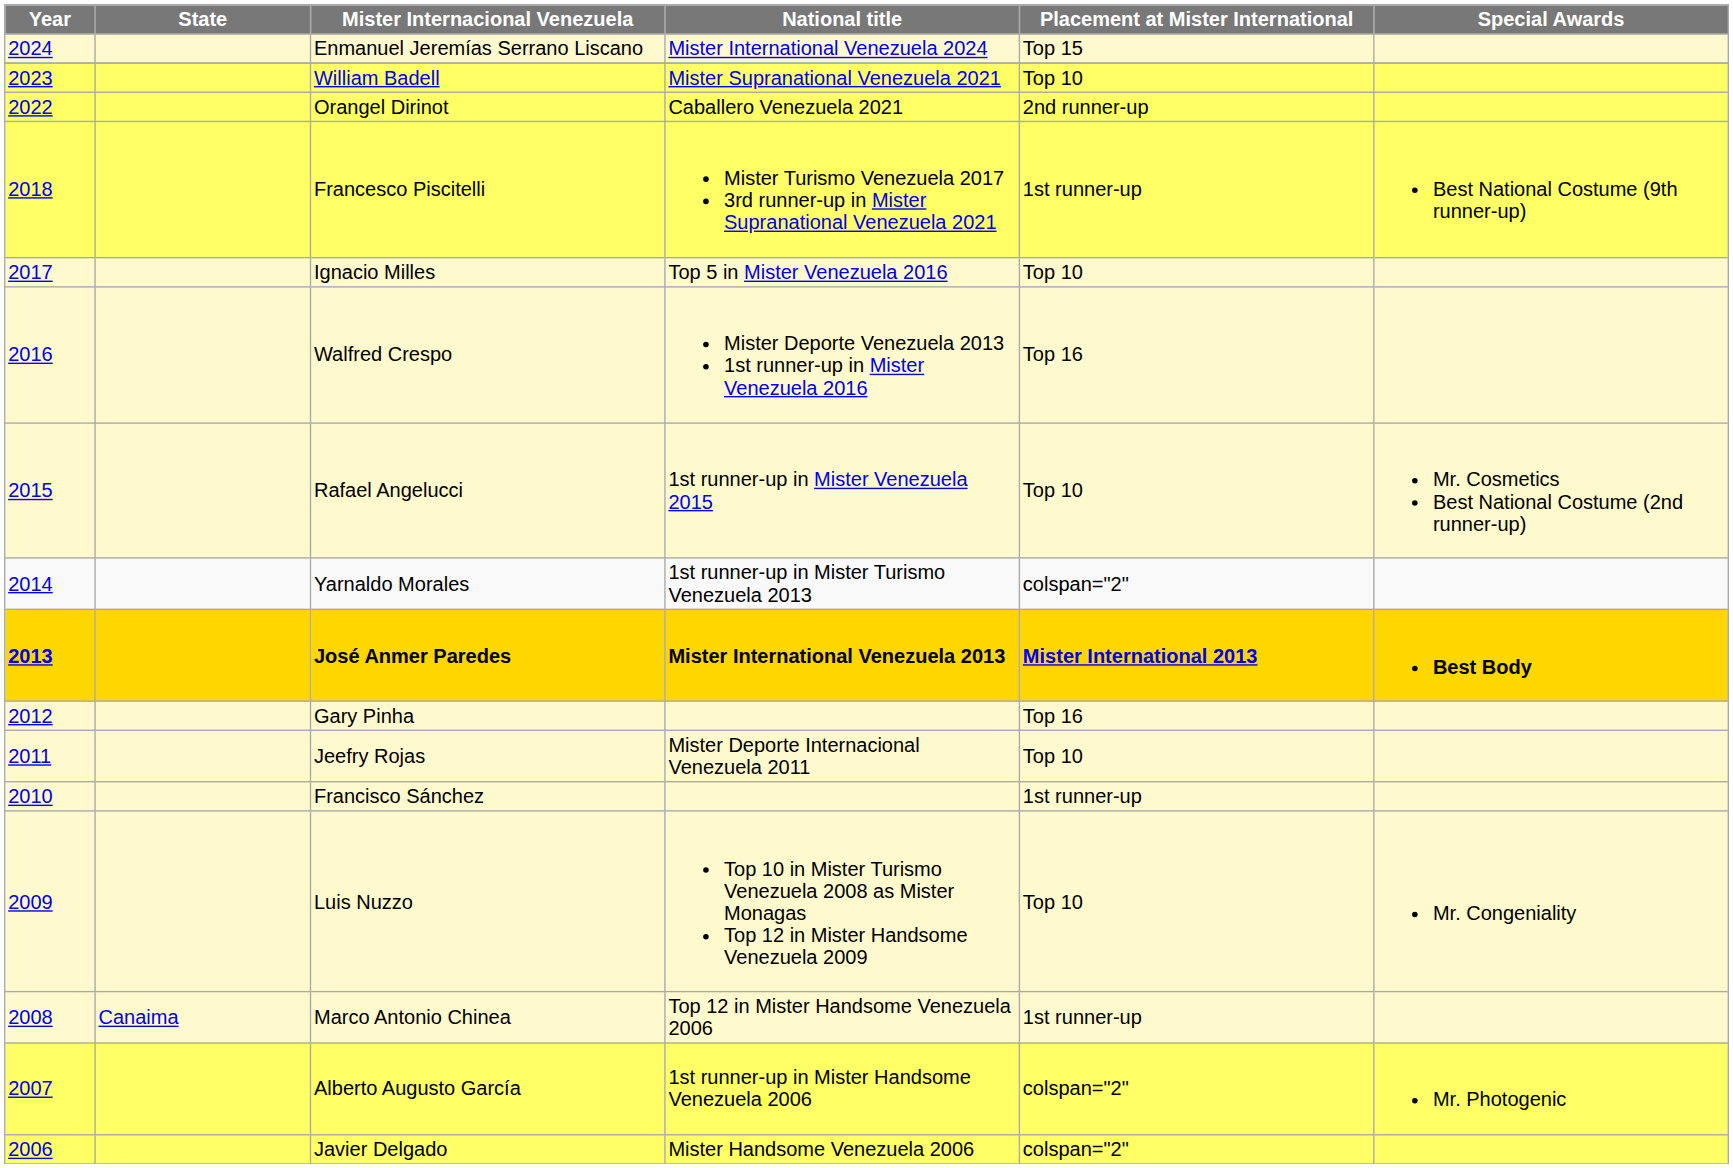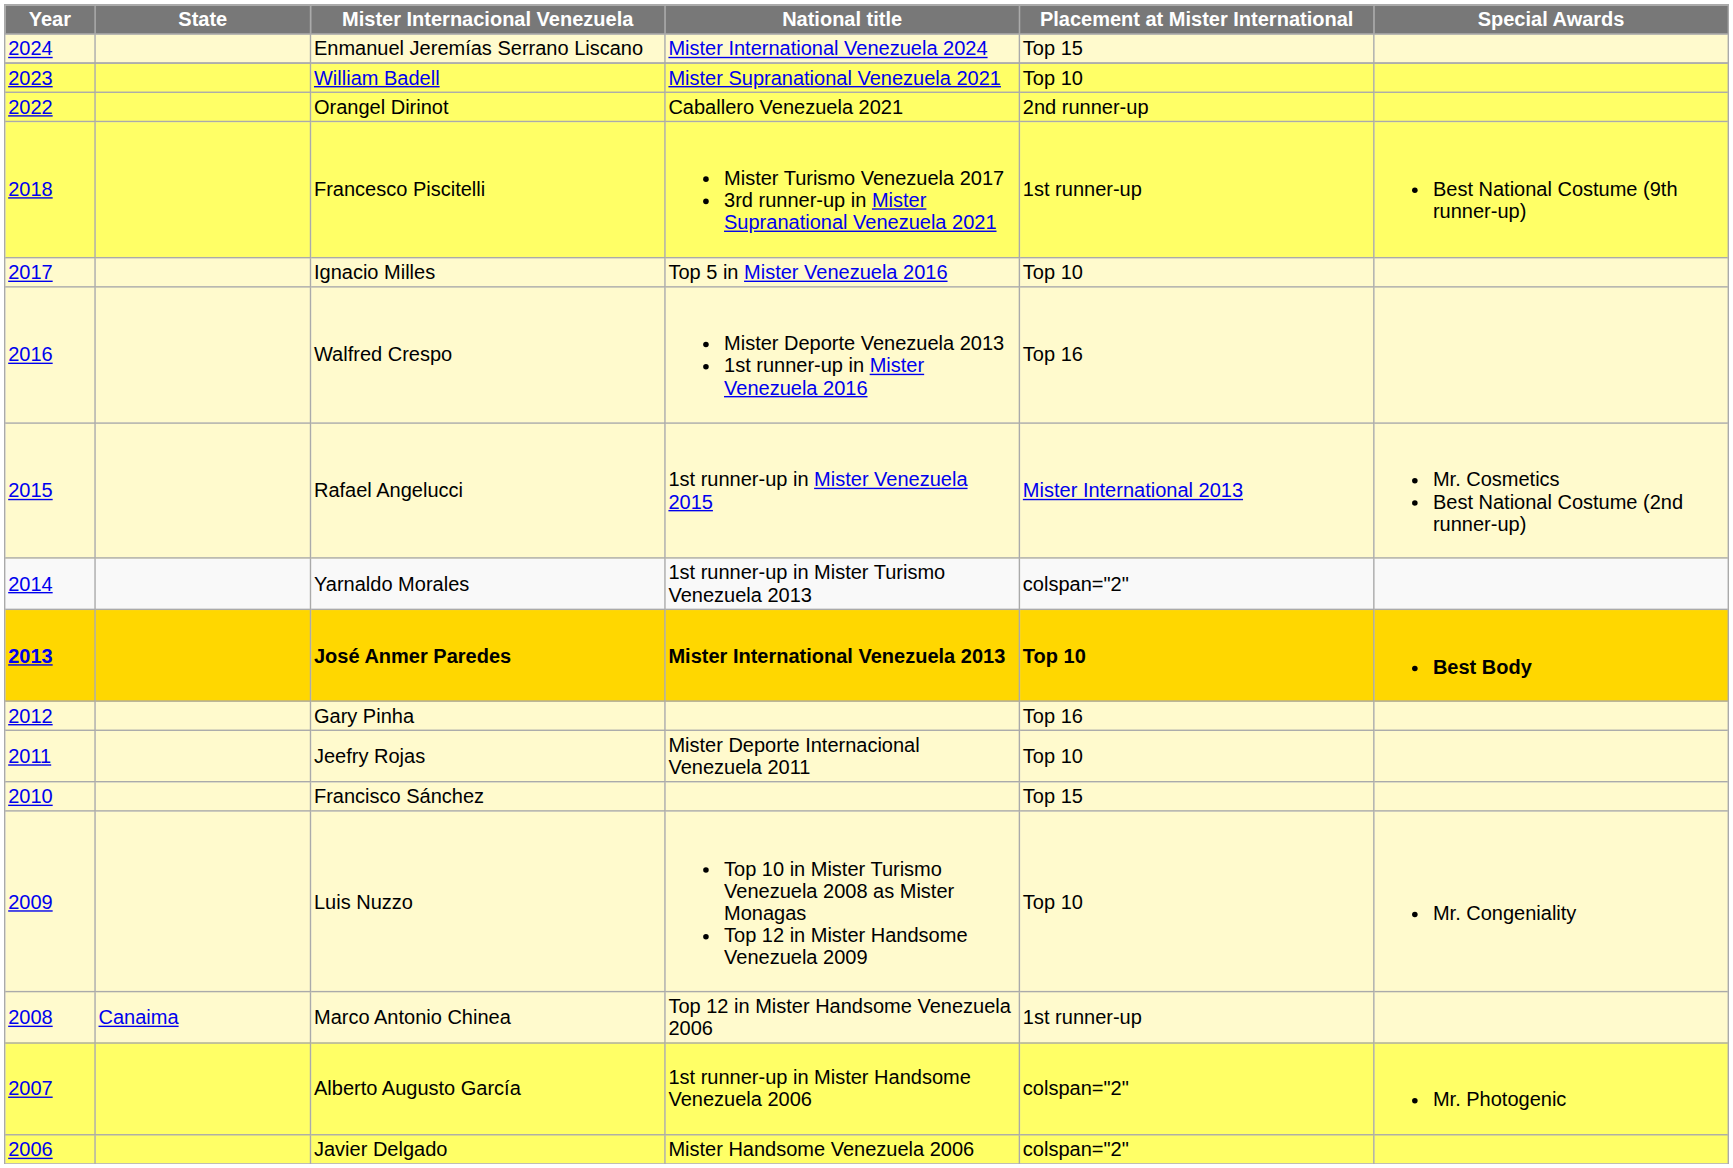(1053, 490) Top 10 -> (1133, 490) Mister International 2013
(1140, 656) Mister International 2013 -> (1054, 656) Top 10
(1082, 796) 1st runner-up -> (1053, 796) Top 15
